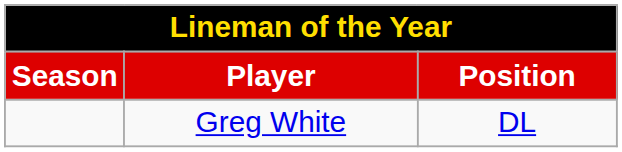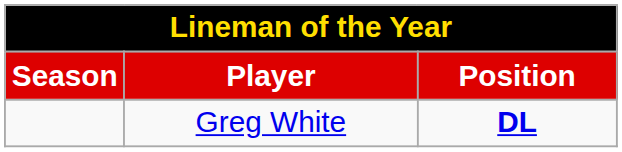(517, 122) normal -> (517, 122) bold
